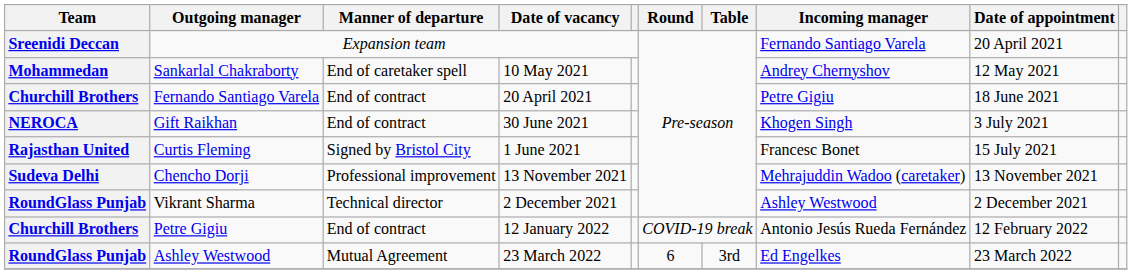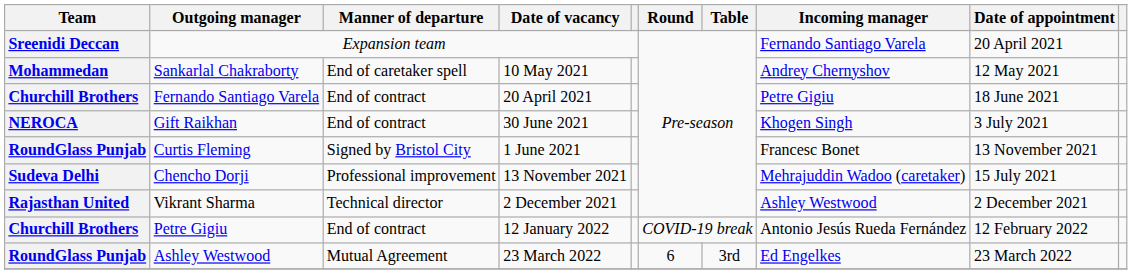(69, 149) Rajasthan United -> (77, 149) RoundGlass Punjab
(1015, 149) 15 July 2021 -> (1036, 149) 13 November 2021
(1036, 176) 13 November 2021 -> (1015, 176) 15 July 2021
(77, 202) RoundGlass Punjab -> (69, 202) Rajasthan United
